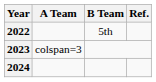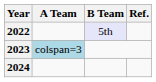(105, 31) no background -> (105, 31) lavender background
(58, 49) no background -> (58, 49) lightblue background
